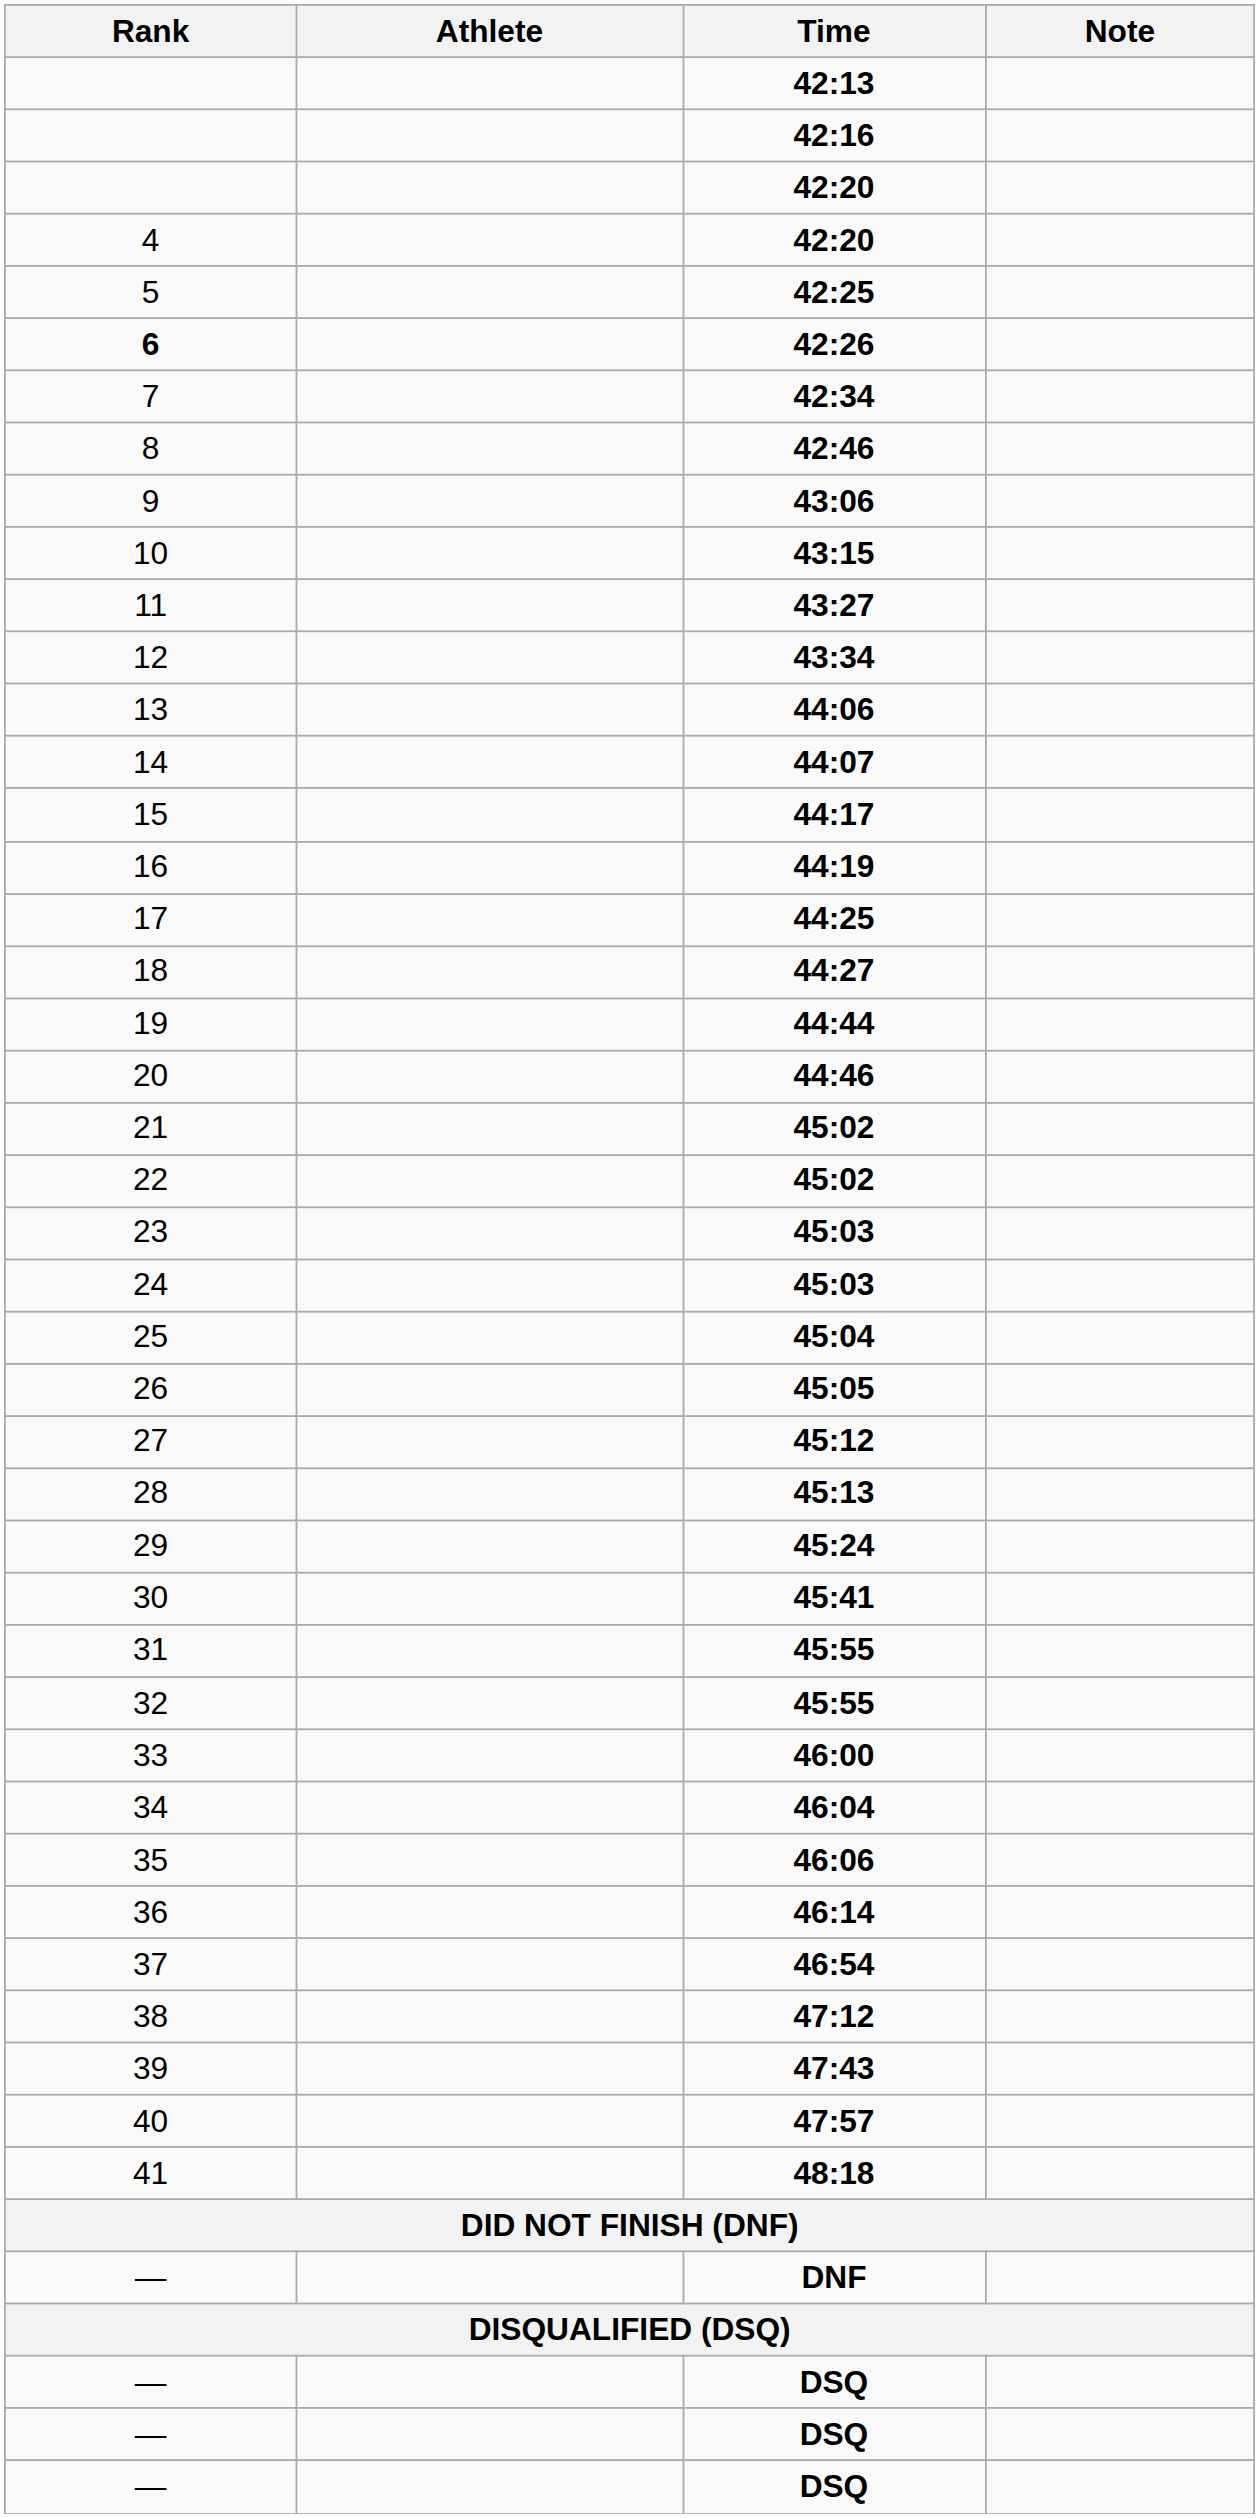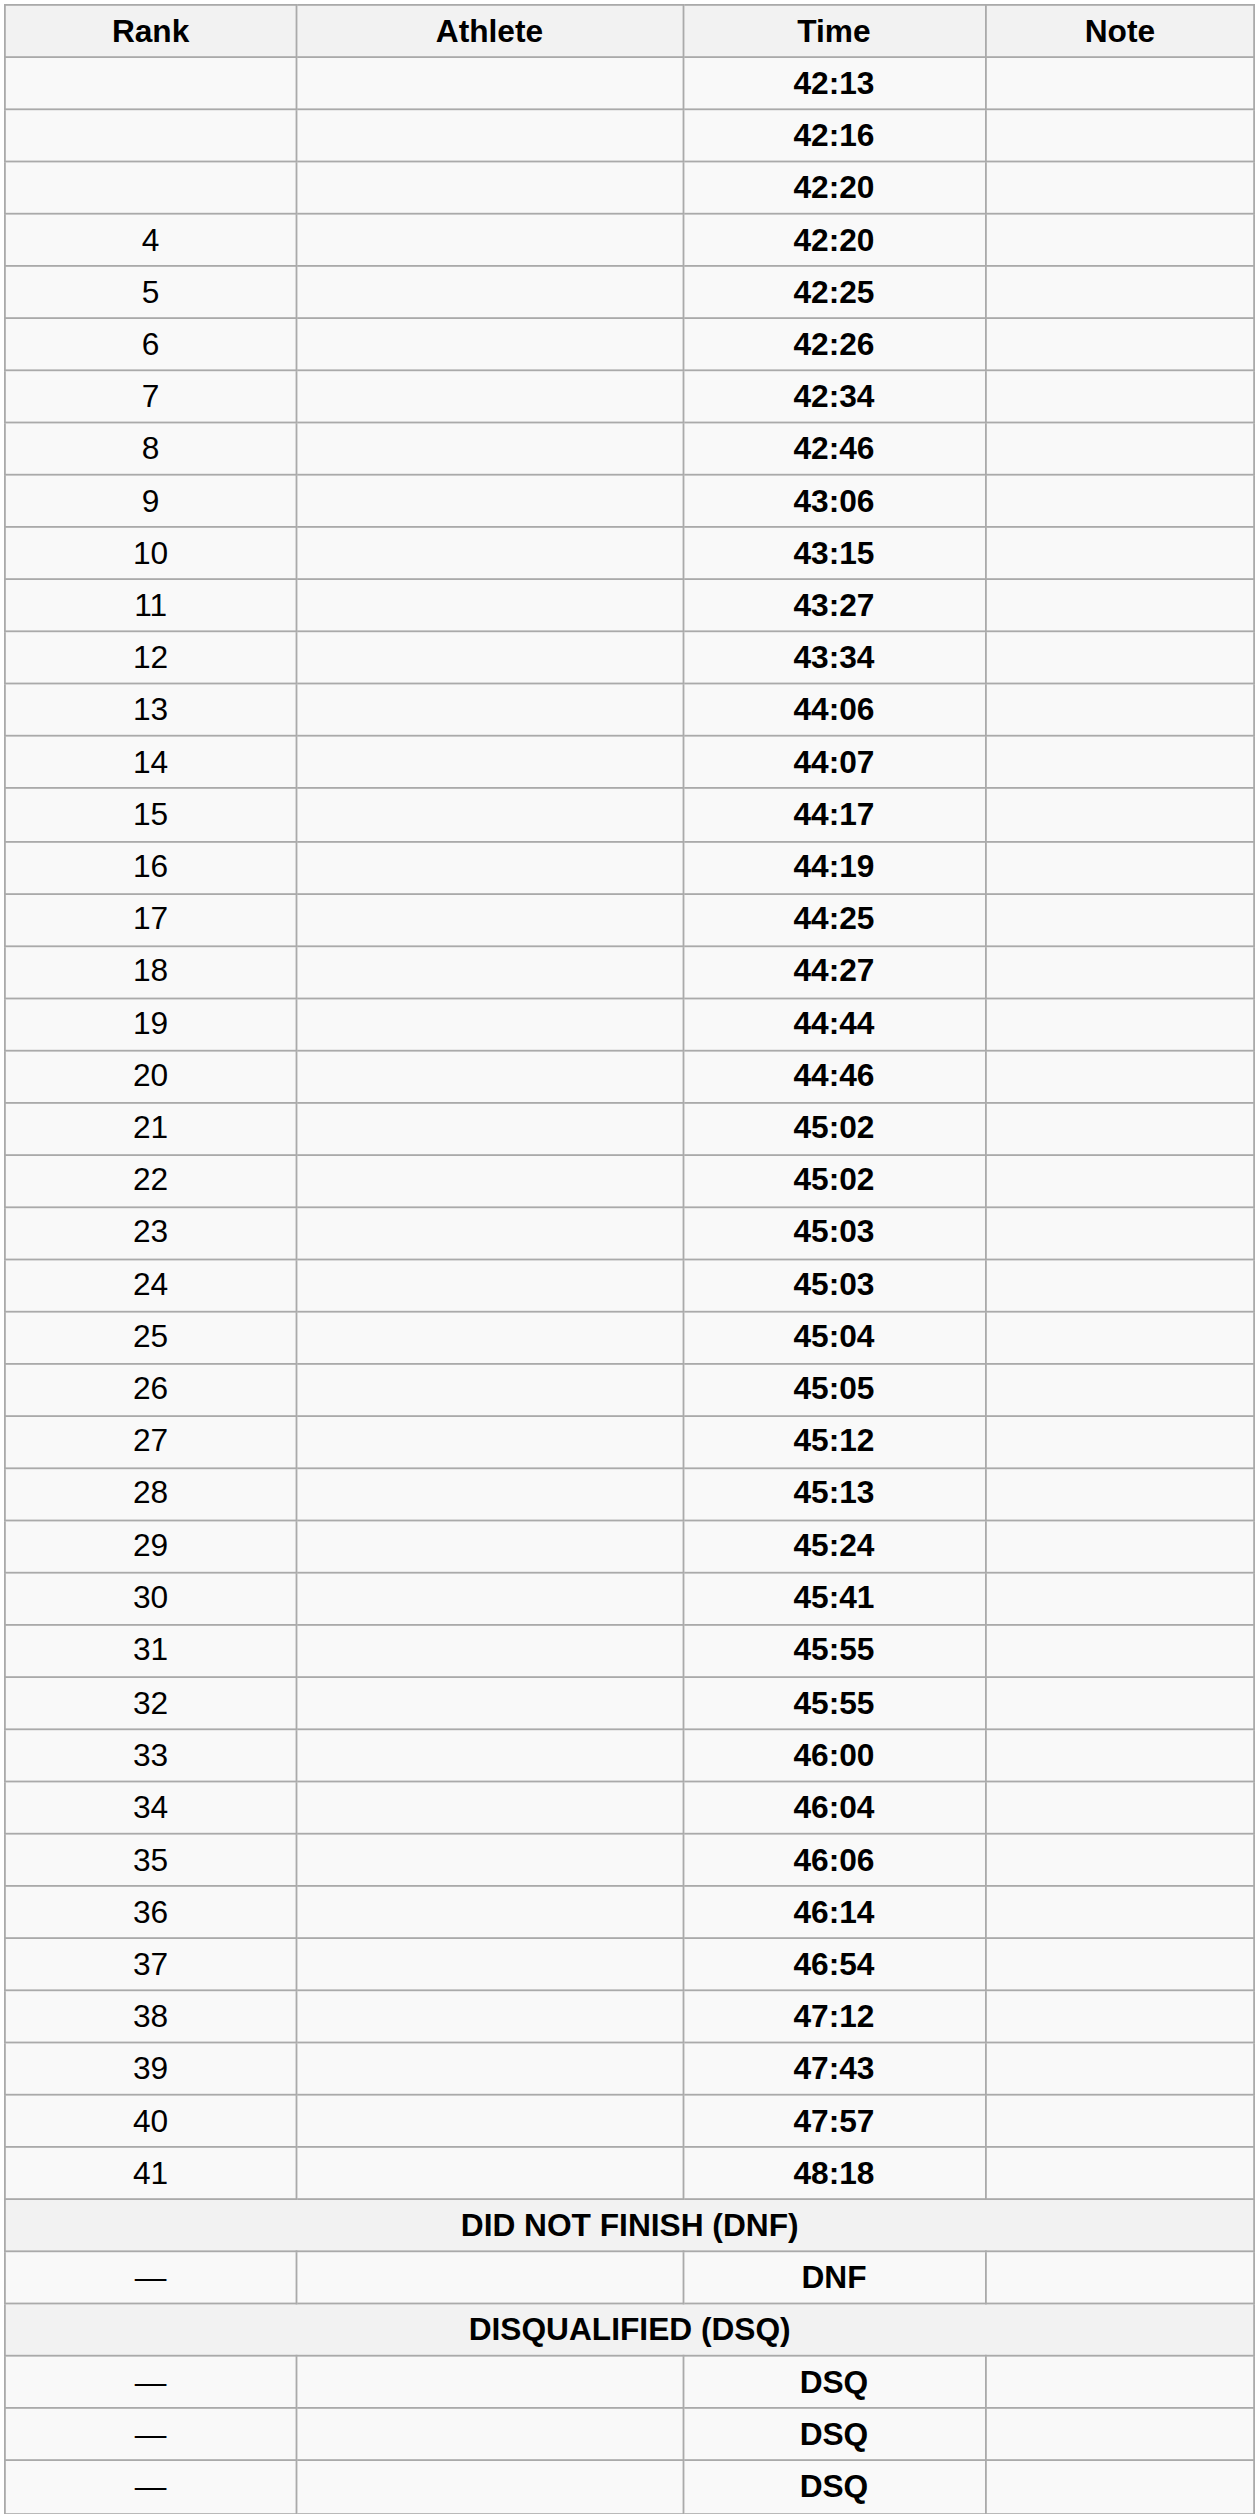(151, 343) bold -> (151, 343) normal
